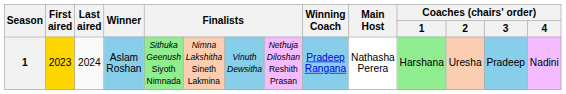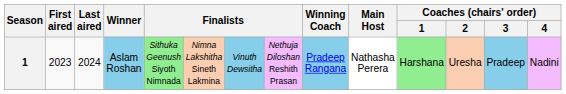(60, 64) gold background -> (60, 64) no background
